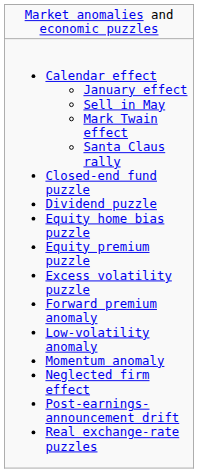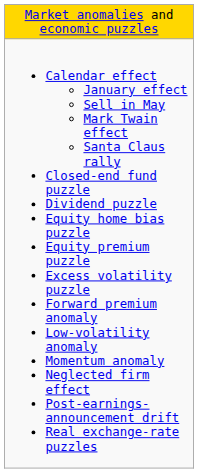(99, 22) no background -> (99, 22) gold background
